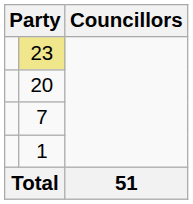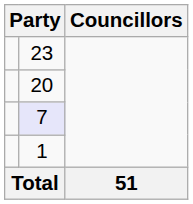(42, 53) khaki background -> (42, 53) no background
(42, 118) no background -> (42, 118) lavender background
